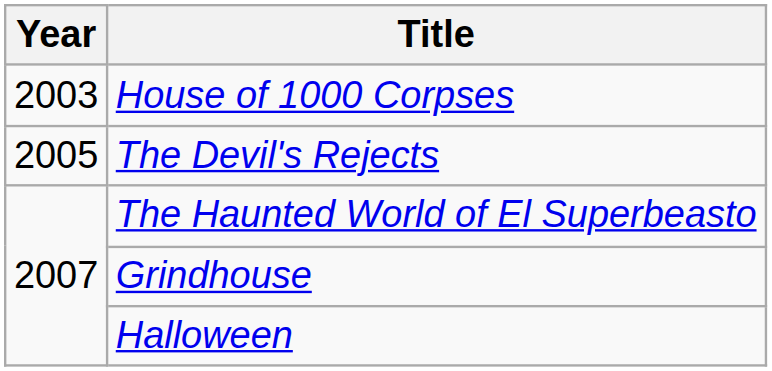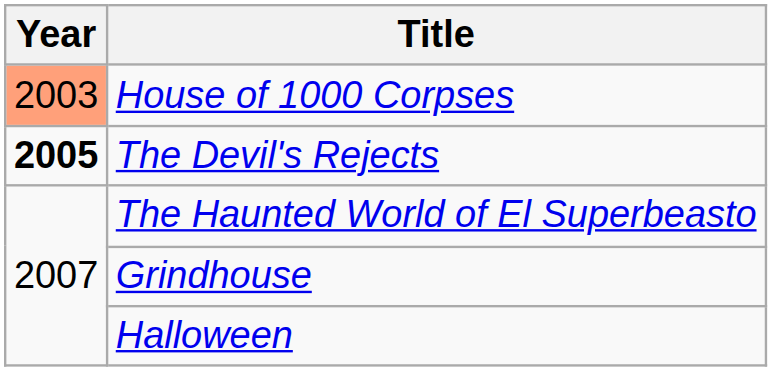(56, 94) no background -> (56, 94) lightsalmon background
(56, 154) normal -> (56, 154) bold
